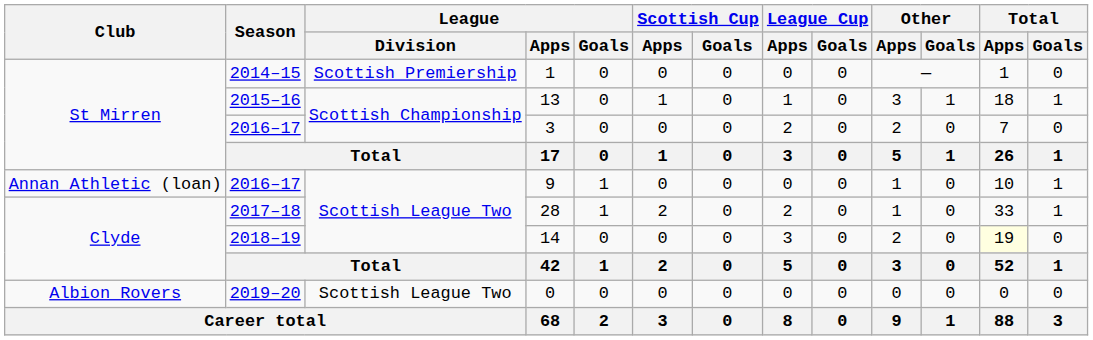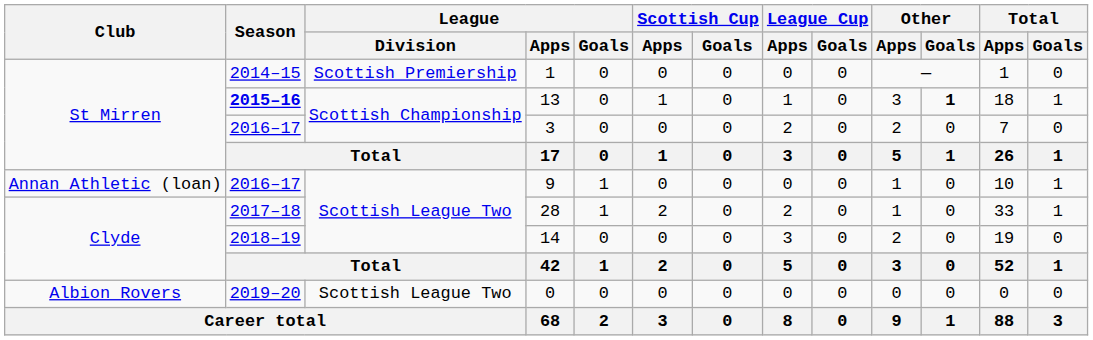(265, 101) normal -> (265, 101) bold
(950, 101) normal -> (950, 101) bold
(1004, 239) lightyellow background -> (1004, 239) no background
